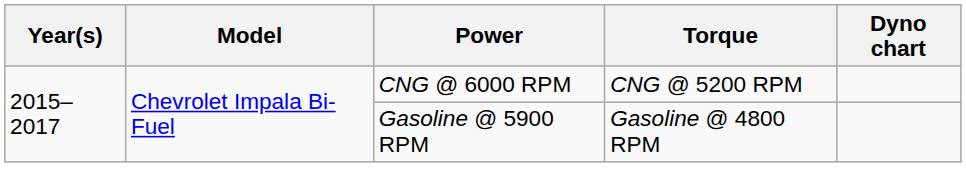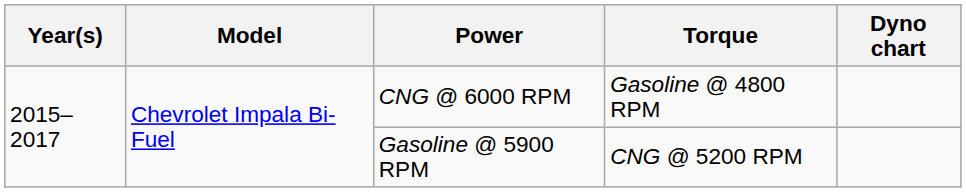(706, 84) CNG @ 5200 RPM -> (698, 96) Gasoline @ 4800 RPM
(698, 132) Gasoline @ 4800 RPM -> (706, 157) CNG @ 5200 RPM
